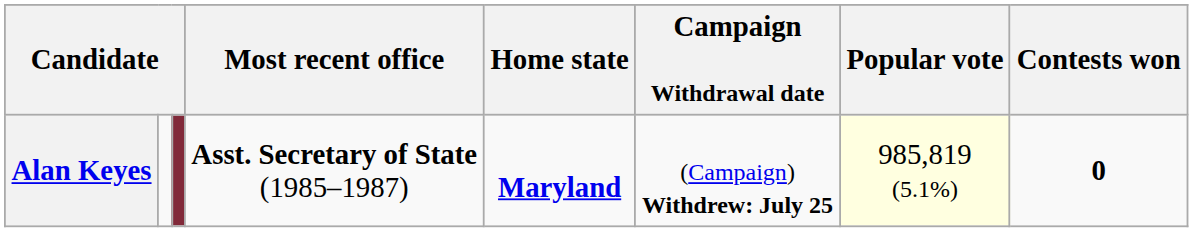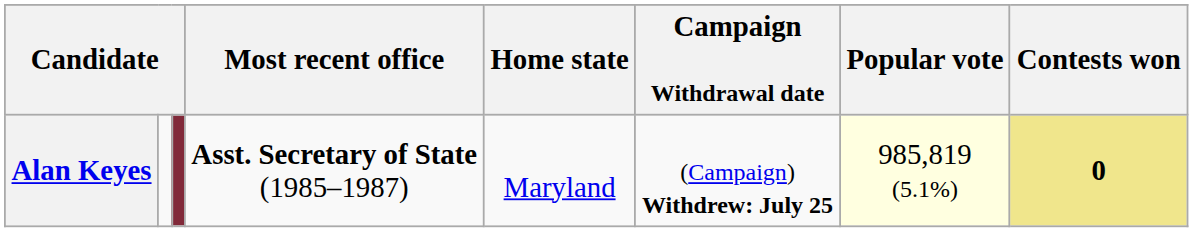(560, 186) bold -> (560, 186) normal
(1099, 170) no background -> (1099, 170) khaki background
